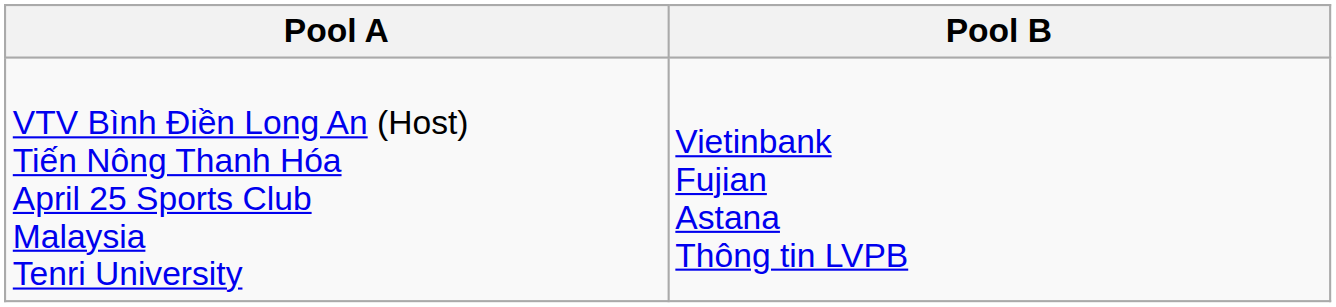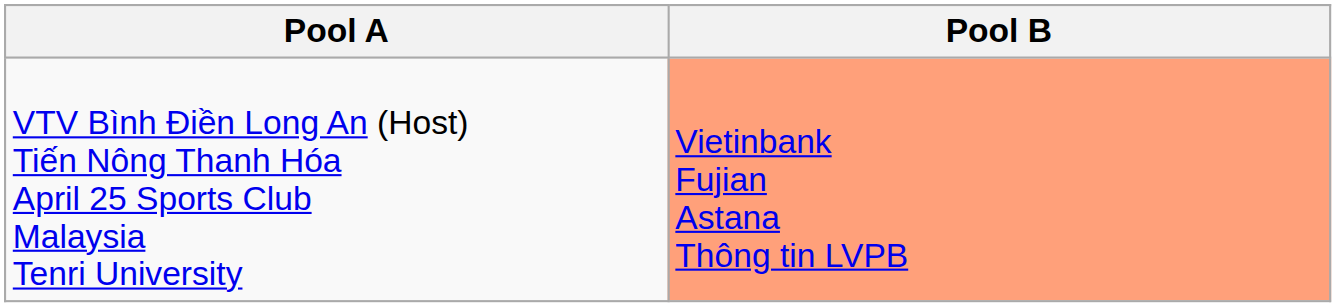(792, 197) no background -> (792, 197) lightsalmon background
